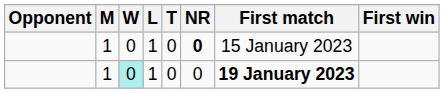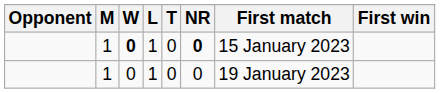(131, 46) normal -> (131, 46) bold
(131, 74) paleturquoise background -> (131, 74) no background
(287, 74) bold -> (284, 74) normal
